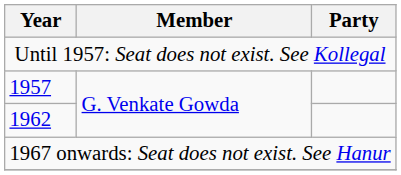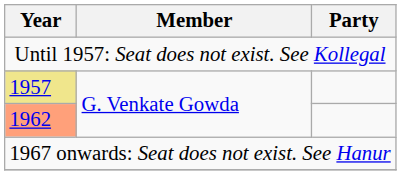(30, 86) no background -> (30, 86) khaki background
(30, 119) no background -> (30, 119) lightsalmon background
